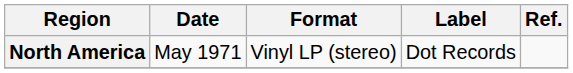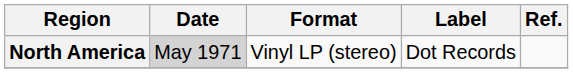(198, 51) no background -> (198, 51) lightgrey background
